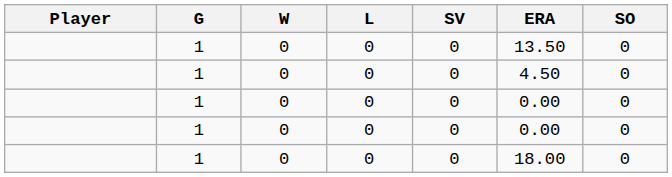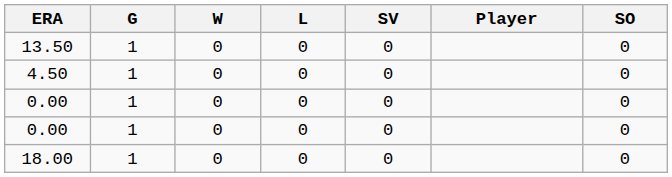columns swapped: (80, 19) <-> (540, 19)
